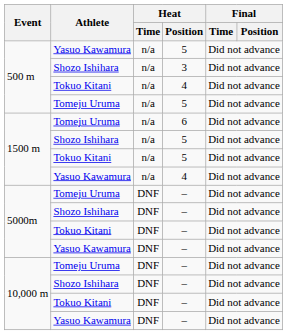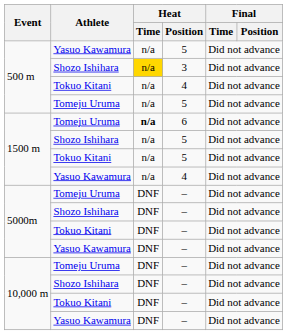(148, 68) no background -> (148, 68) gold background
(148, 122) normal -> (148, 122) bold
